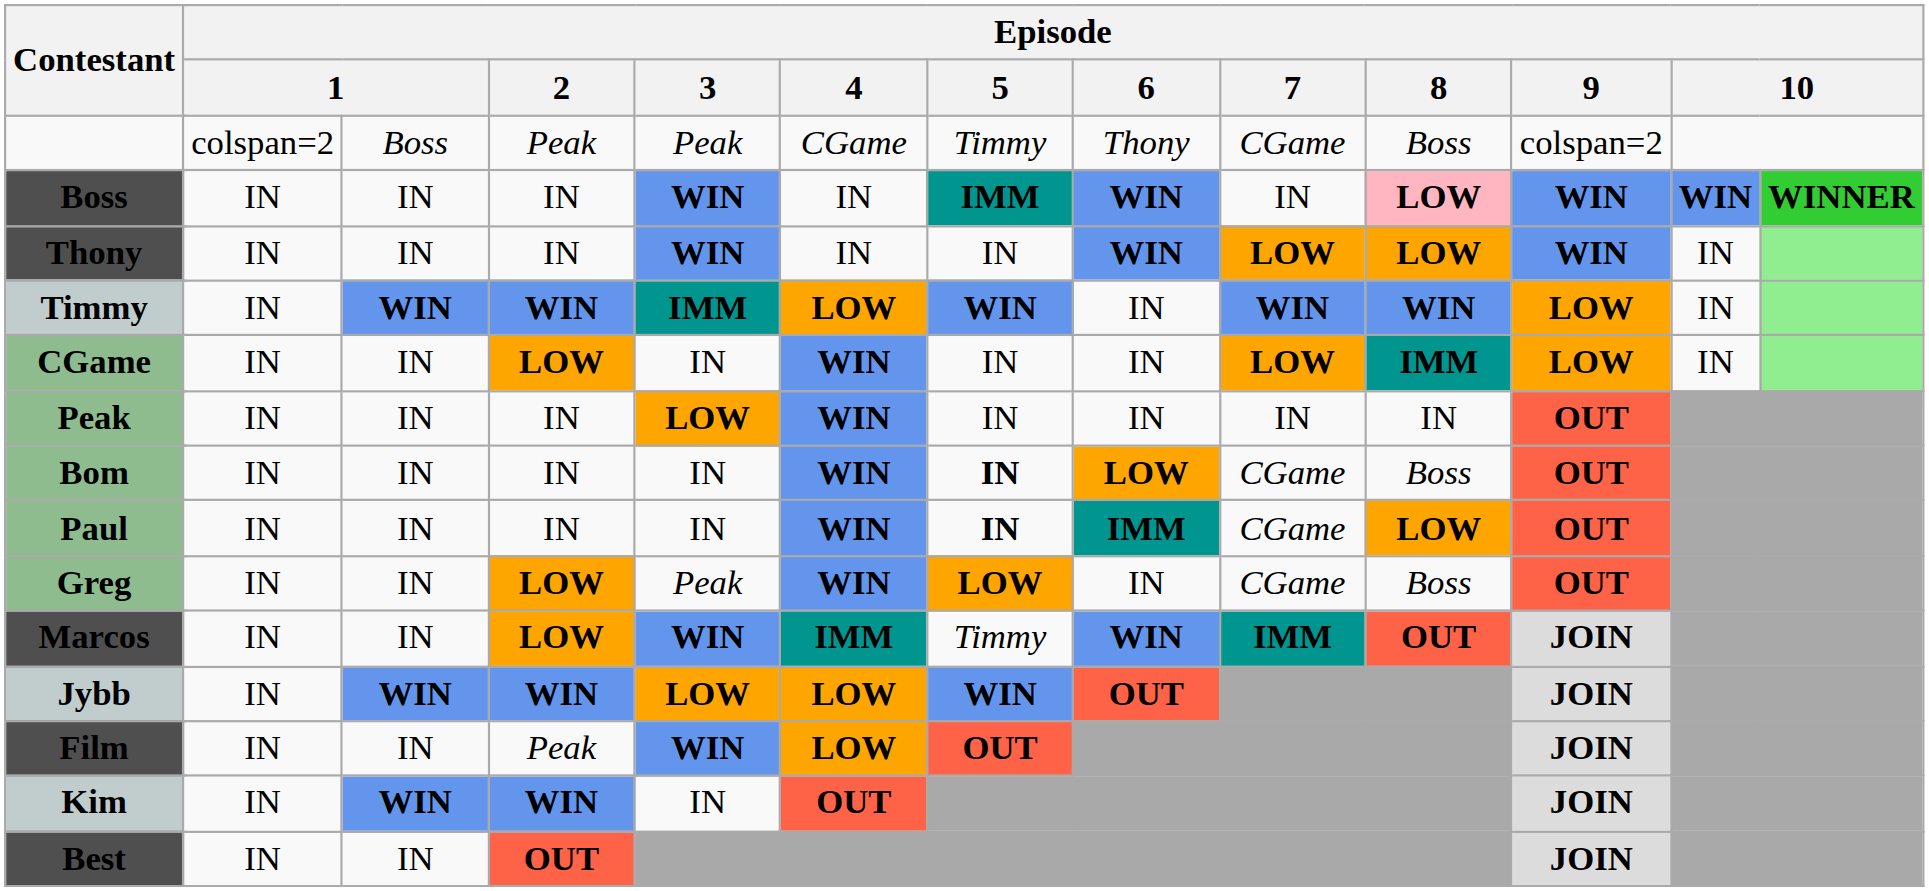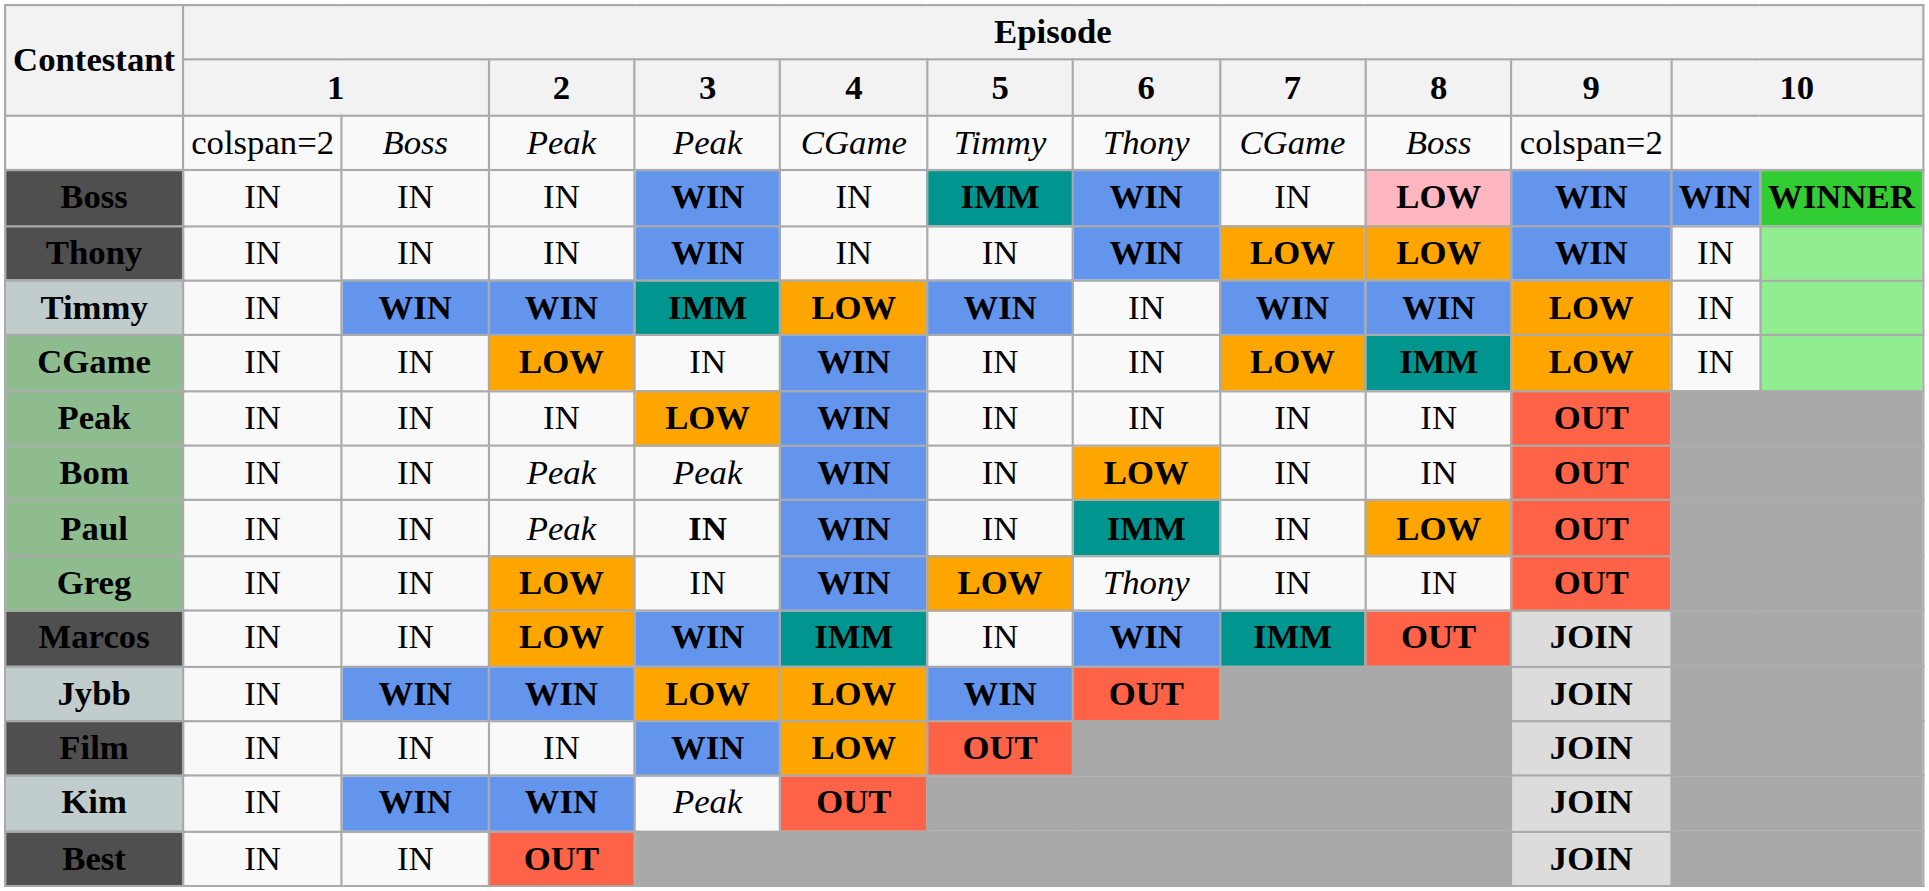(561, 472) IN -> (561, 472) Peak
(708, 472) IN -> (708, 472) Peak
(1000, 472) bold -> (1000, 472) normal
(1292, 472) CGame -> (1292, 472) IN
(1439, 472) Boss -> (1439, 472) IN
(561, 527) IN -> (561, 527) Peak
(708, 527) normal -> (708, 527) bold
(1000, 527) bold -> (1000, 527) normal
(1292, 527) CGame -> (1292, 527) IN
(708, 582) Peak -> (708, 582) IN
(1146, 582) IN -> (1146, 582) Thony
(1292, 582) CGame -> (1292, 582) IN
(1439, 582) Boss -> (1439, 582) IN
(1000, 637) Timmy -> (1000, 637) IN
(561, 747) Peak -> (561, 747) IN
(708, 802) IN -> (708, 802) Peak
